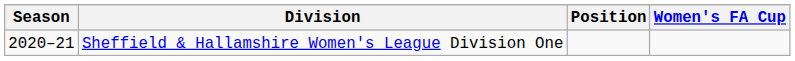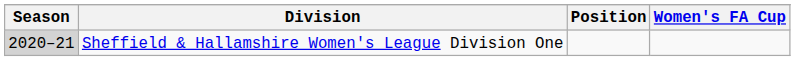(41, 43) no background -> (41, 43) lightgrey background
